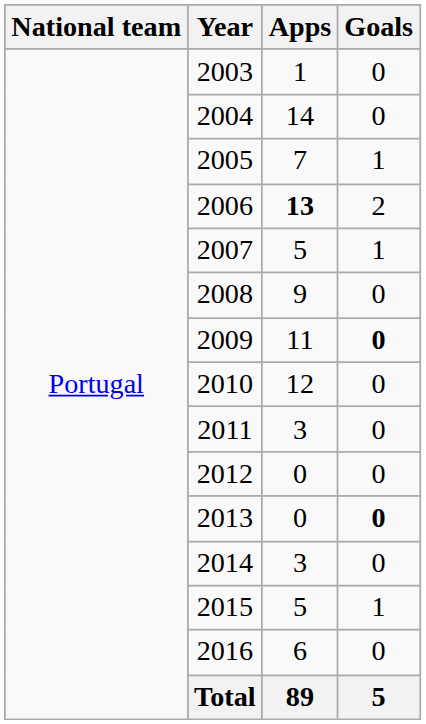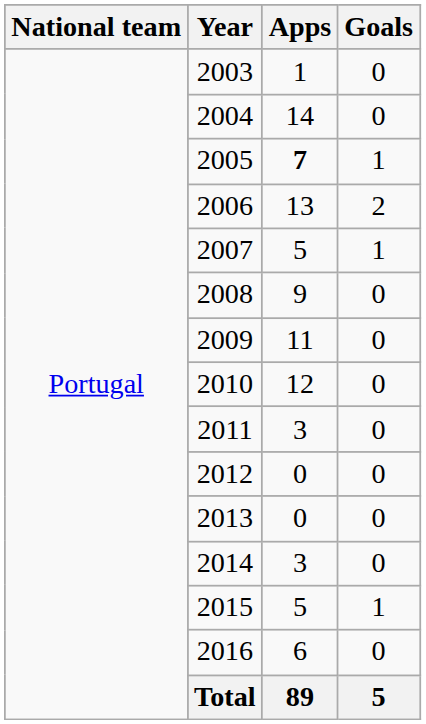(300, 160) normal -> (300, 160) bold
(300, 205) bold -> (300, 205) normal
(379, 339) bold -> (379, 339) normal
(379, 518) bold -> (379, 518) normal
